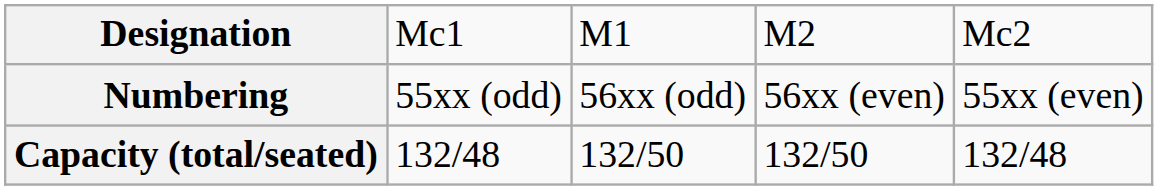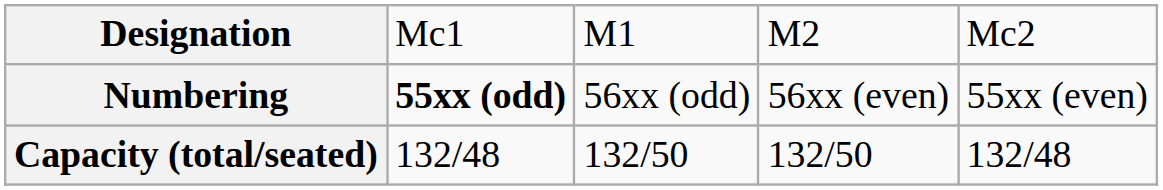(479, 94) normal -> (481, 94) bold
